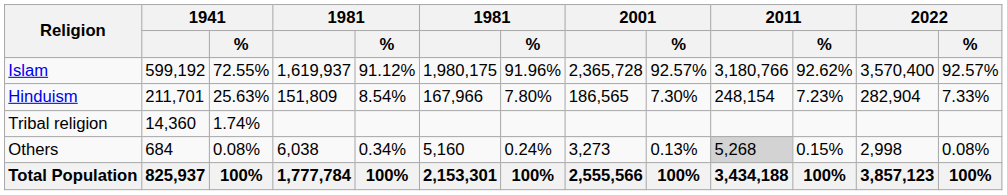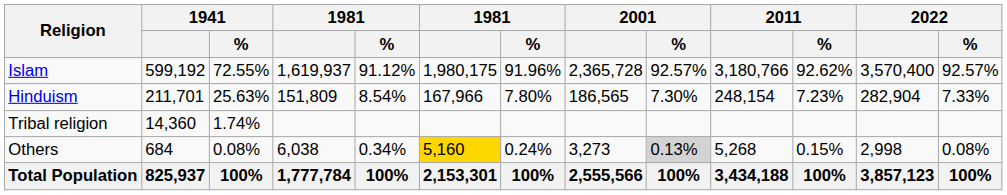(444, 149) no background -> (444, 149) gold background
(674, 149) no background -> (674, 149) lightgrey background
(735, 149) lightgrey background -> (735, 149) no background
